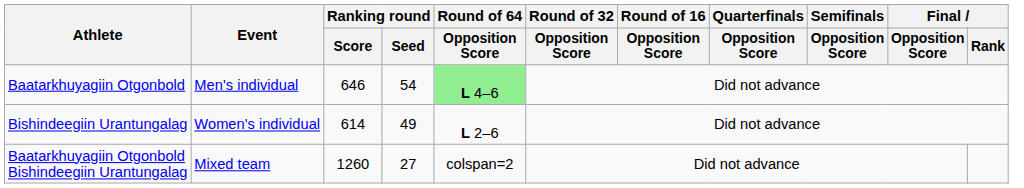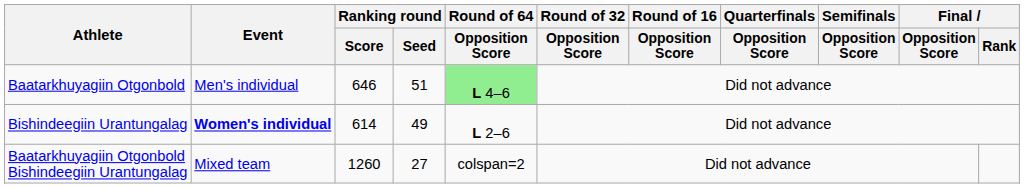(408, 85) 54 -> (419, 85) 51
(257, 125) normal -> (263, 125) bold
